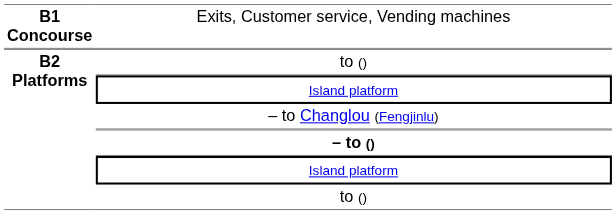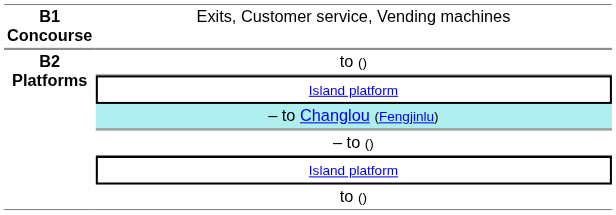(353, 116) no background -> (353, 116) paleturquoise background
(353, 142) bold -> (353, 142) normal
